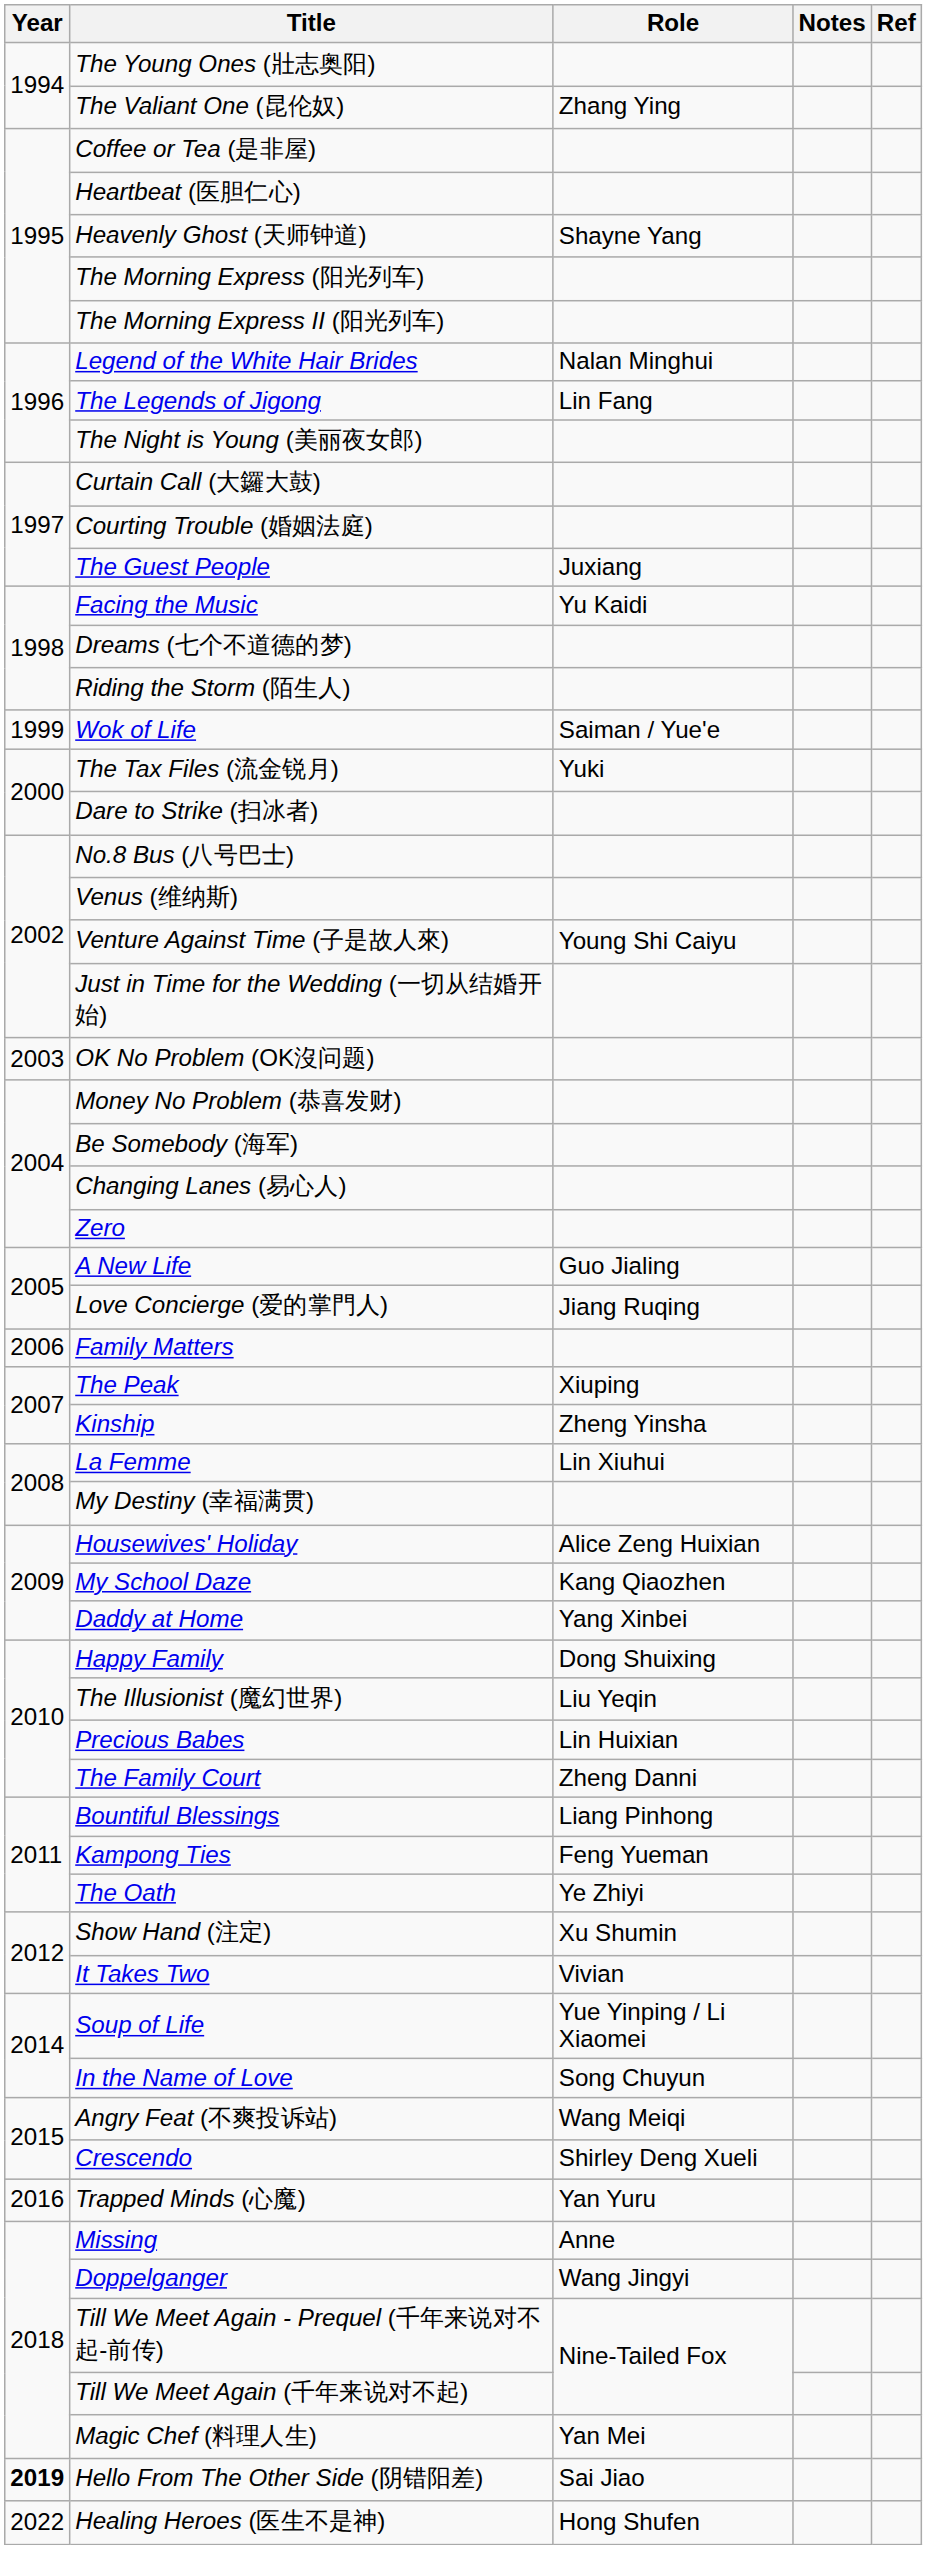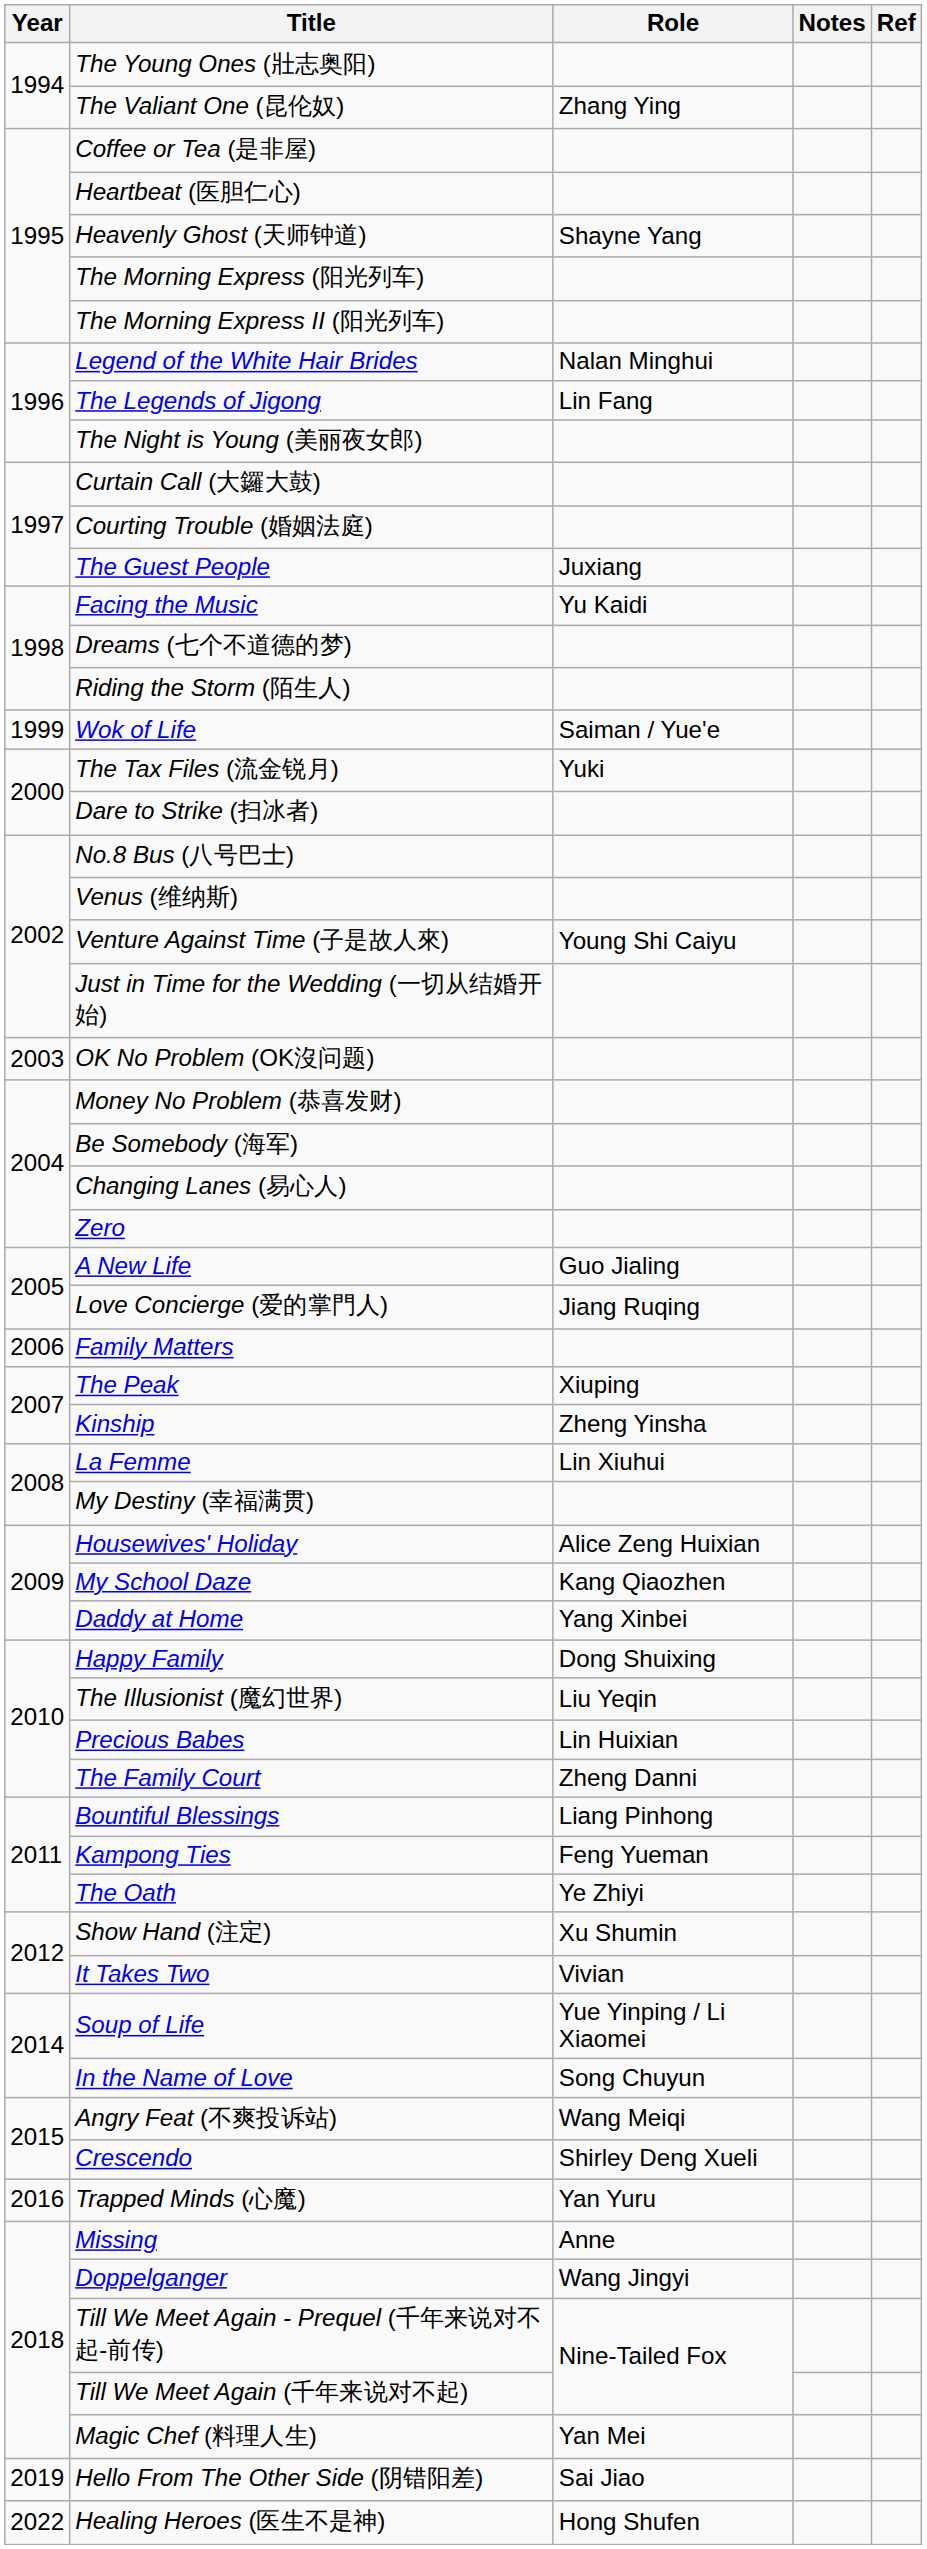(37, 2479) bold -> (37, 2479) normal
